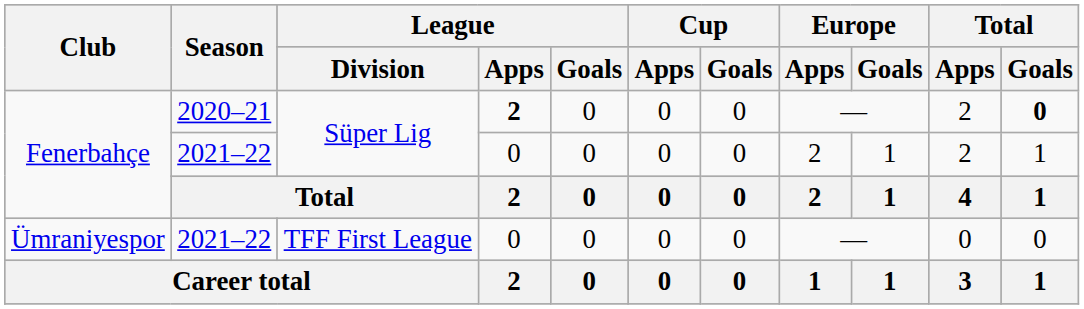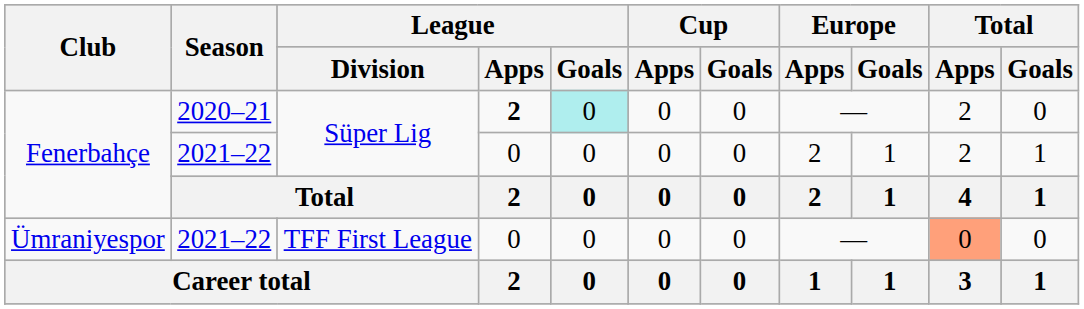(589, 111) no background -> (589, 111) paleturquoise background
(1040, 111) bold -> (1040, 111) normal
(965, 238) no background -> (965, 238) lightsalmon background
